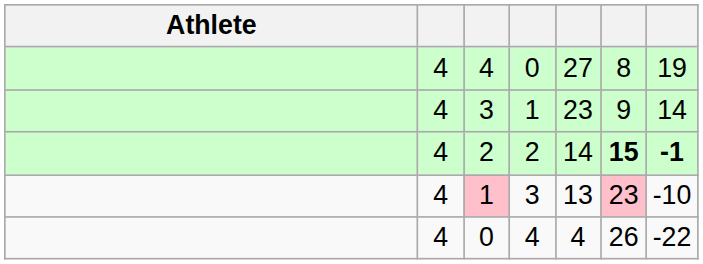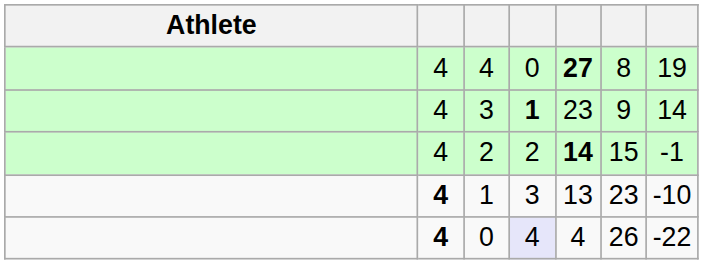(578, 68) normal -> (578, 68) bold
(532, 110) normal -> (532, 110) bold
(578, 152) normal -> (578, 152) bold
(624, 152) bold -> (624, 152) normal
(672, 152) bold -> (672, 152) normal
(441, 195) normal -> (441, 195) bold
(487, 195) pink background -> (487, 195) no background
(624, 195) pink background -> (624, 195) no background
(441, 237) normal -> (441, 237) bold
(532, 237) no background -> (532, 237) lavender background
